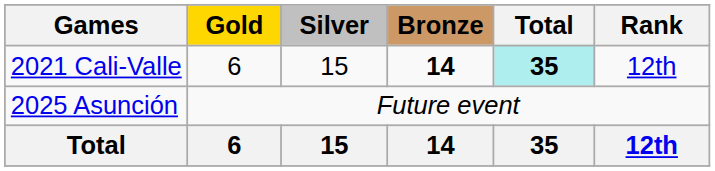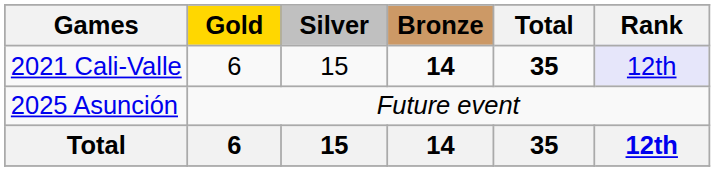(544, 66) paleturquoise background -> (544, 66) no background
(652, 66) no background -> (652, 66) lavender background
